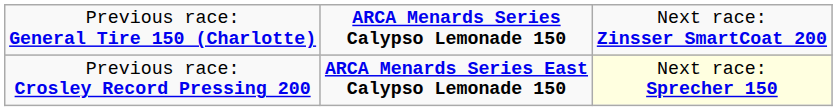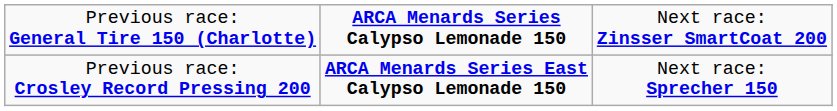(712, 80) lightyellow background -> (712, 80) no background
